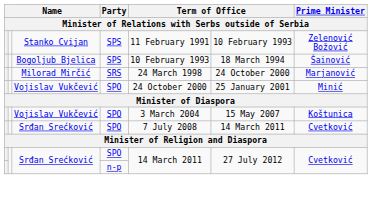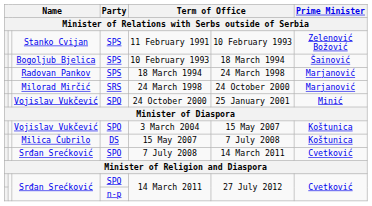+ row: (56, 74)
+ row: (56, 141)
